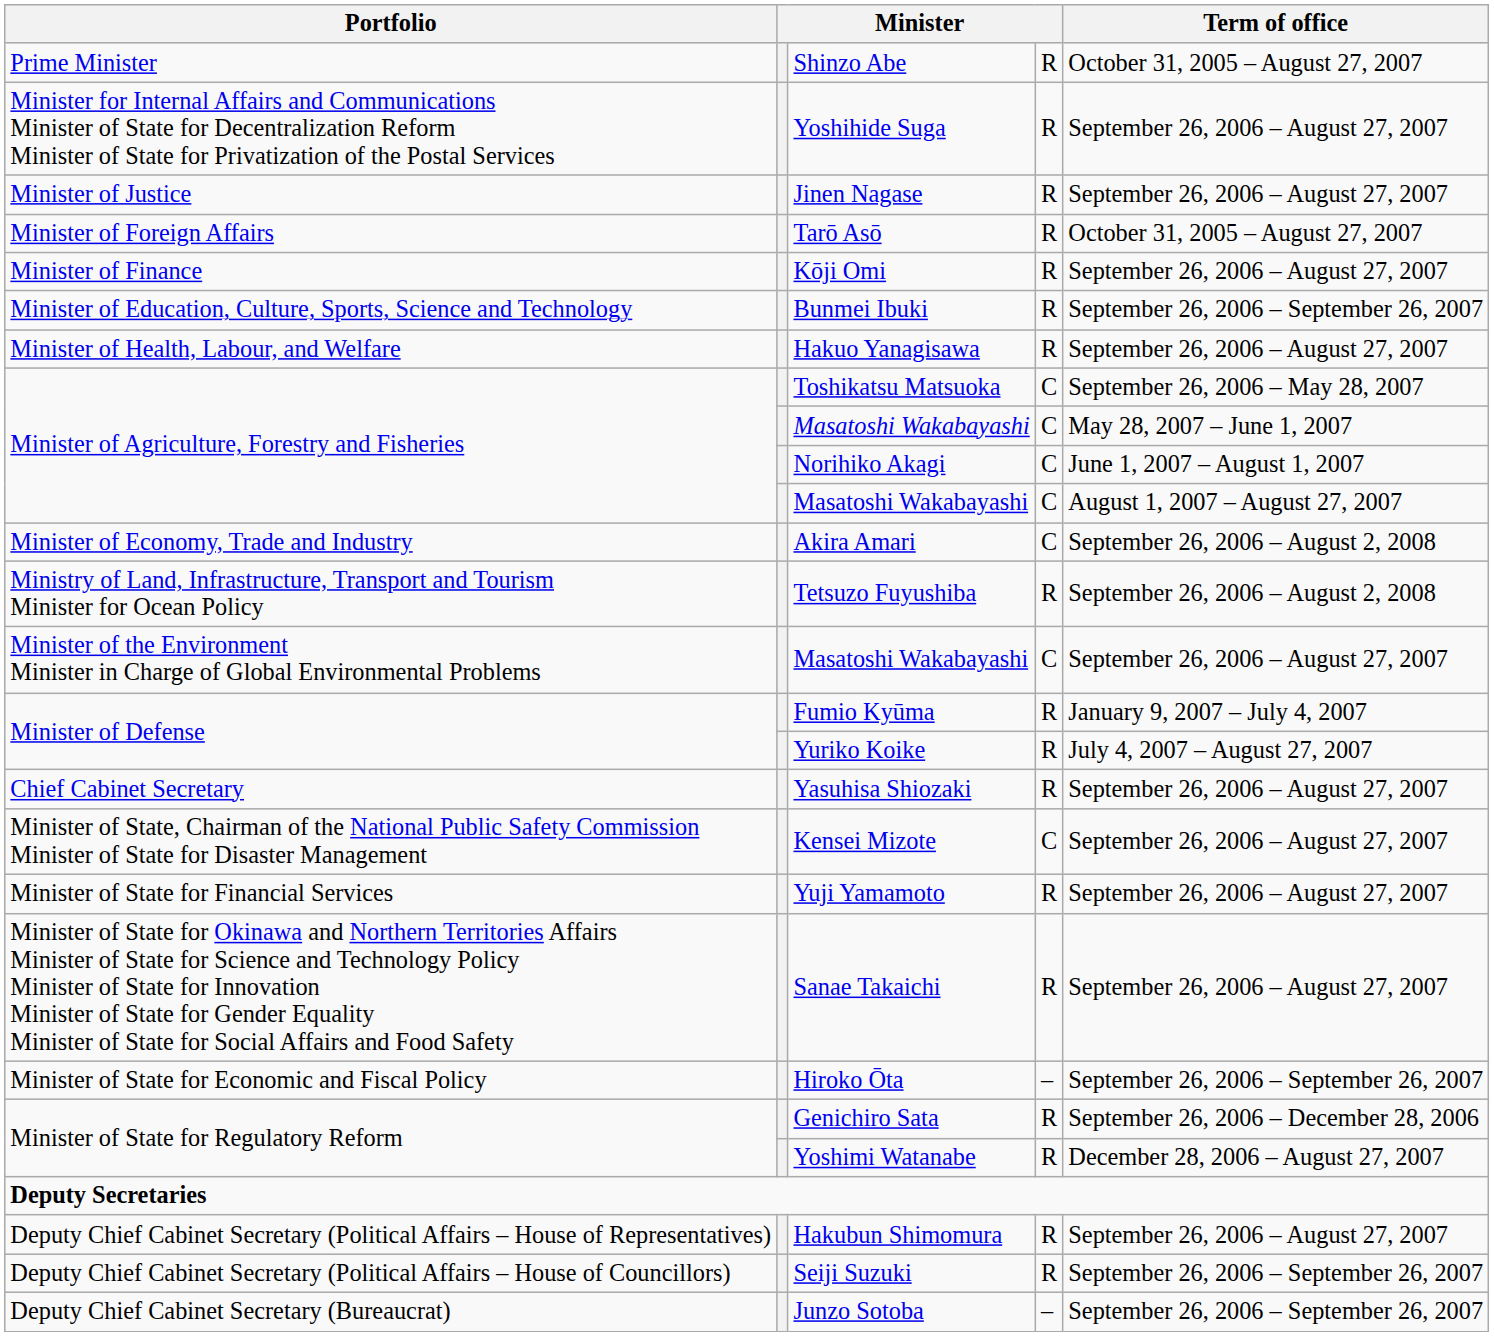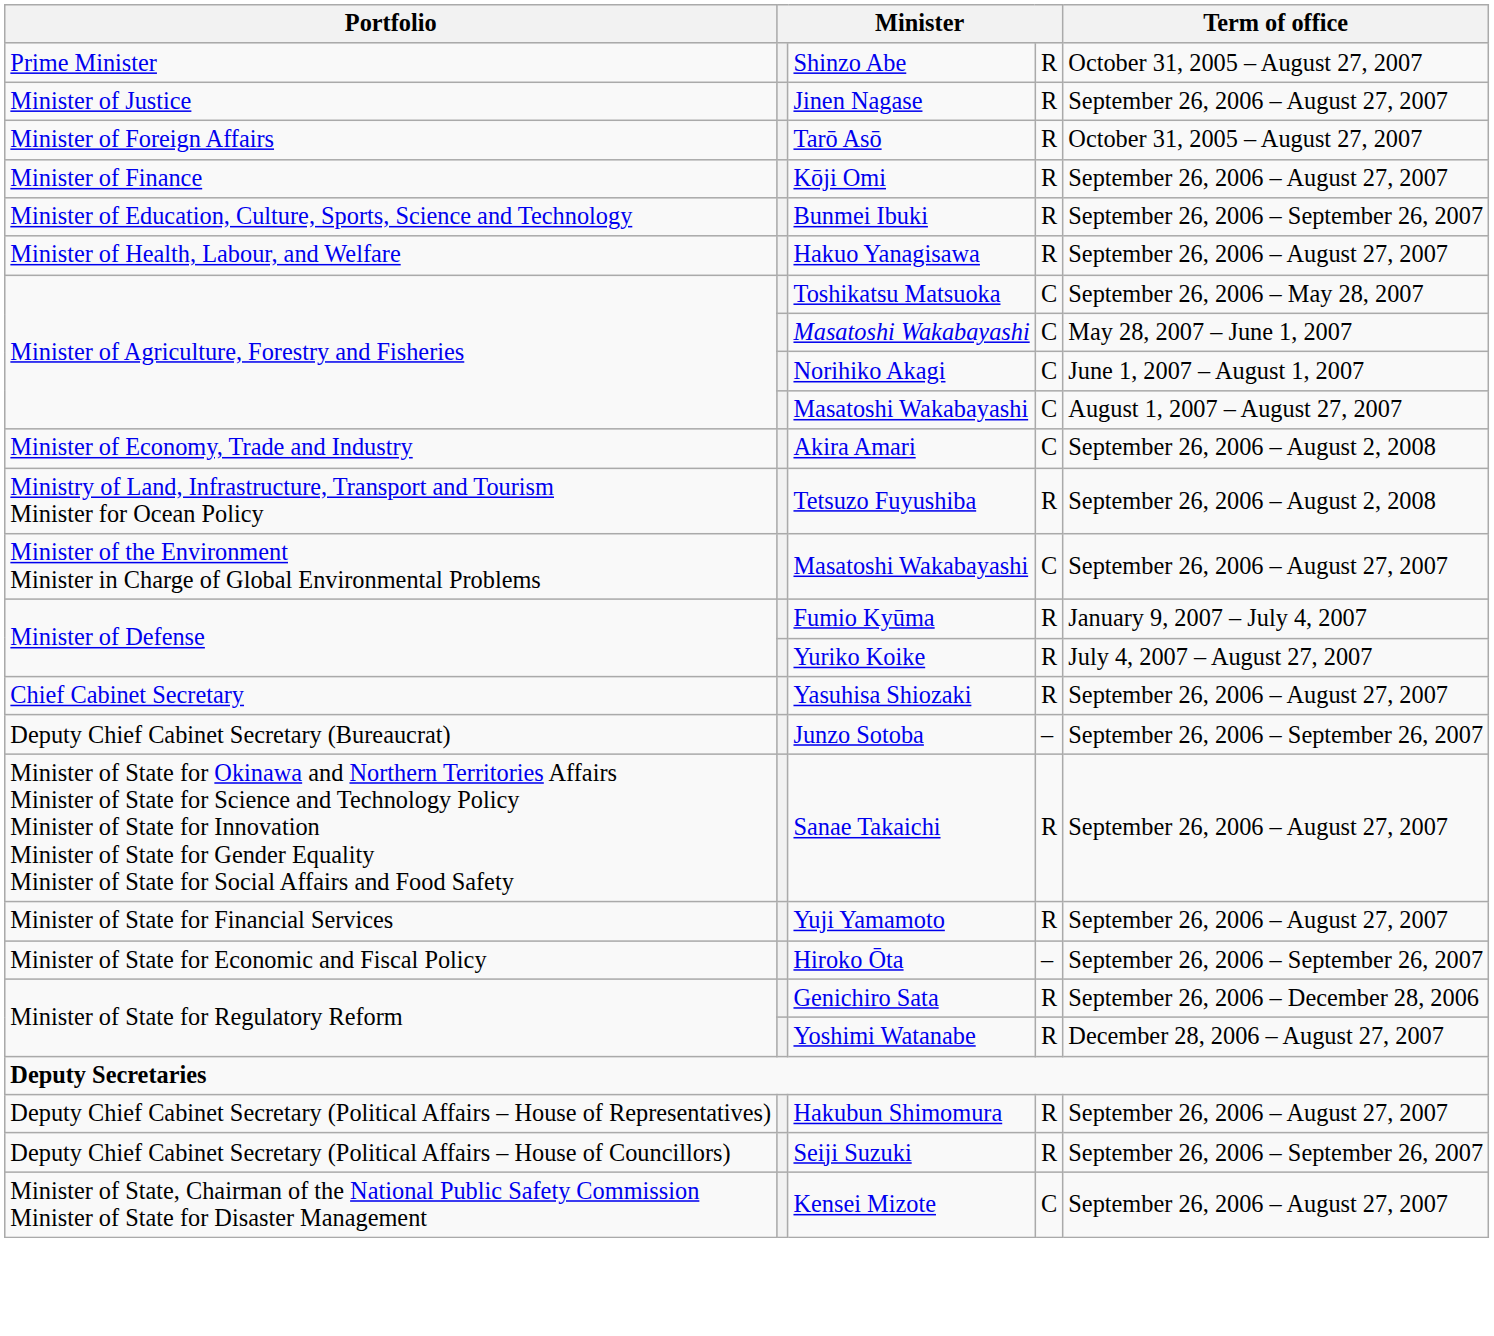- row: (283, 128)
rows swapped: (355, 841) <-> (231, 1311)
rows swapped: (314, 986) <-> (202, 893)
